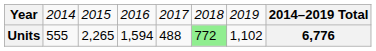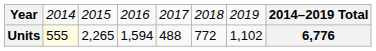(57, 35) no background -> (57, 35) lightyellow background
(205, 35) lightgreen background -> (205, 35) no background
